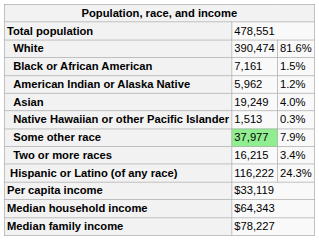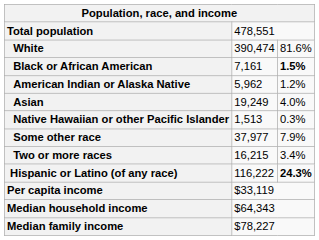(293, 66) normal -> (293, 66) bold
(251, 137) lightgreen background -> (251, 137) no background
(296, 173) normal -> (296, 173) bold
